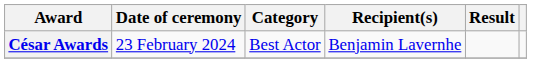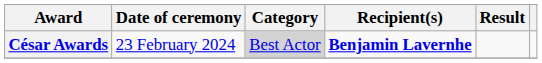(285, 44) no background -> (285, 44) lightgrey background
(395, 44) normal -> (400, 44) bold
